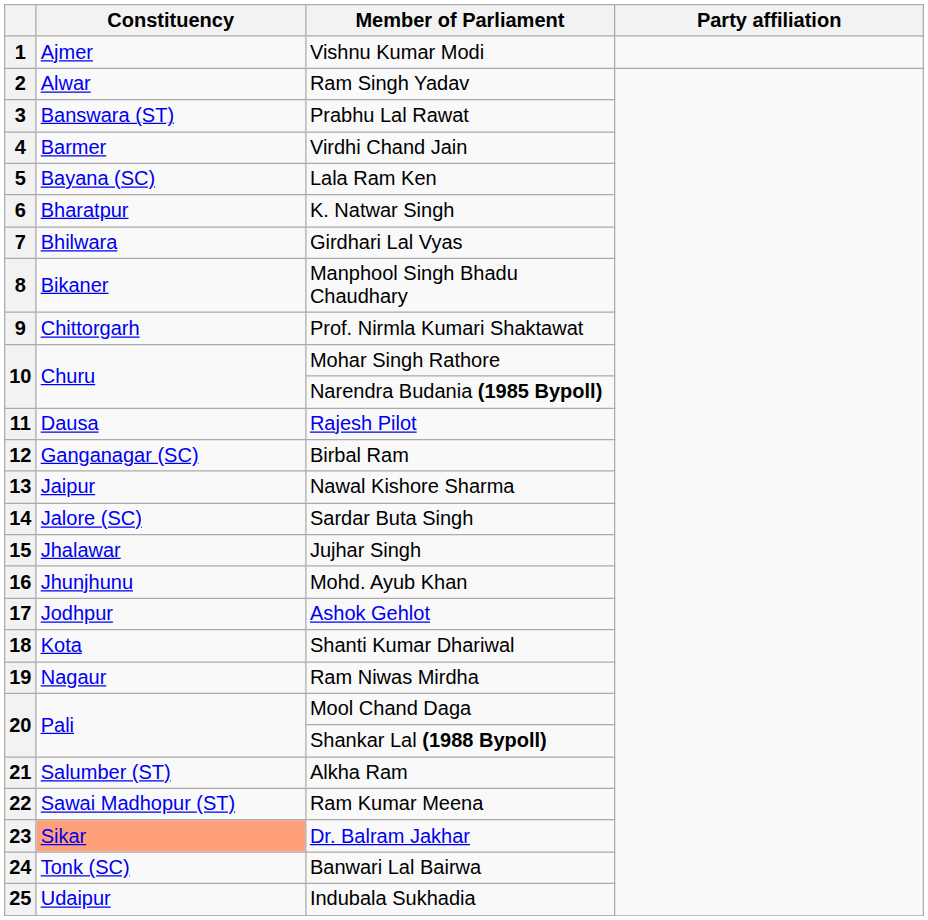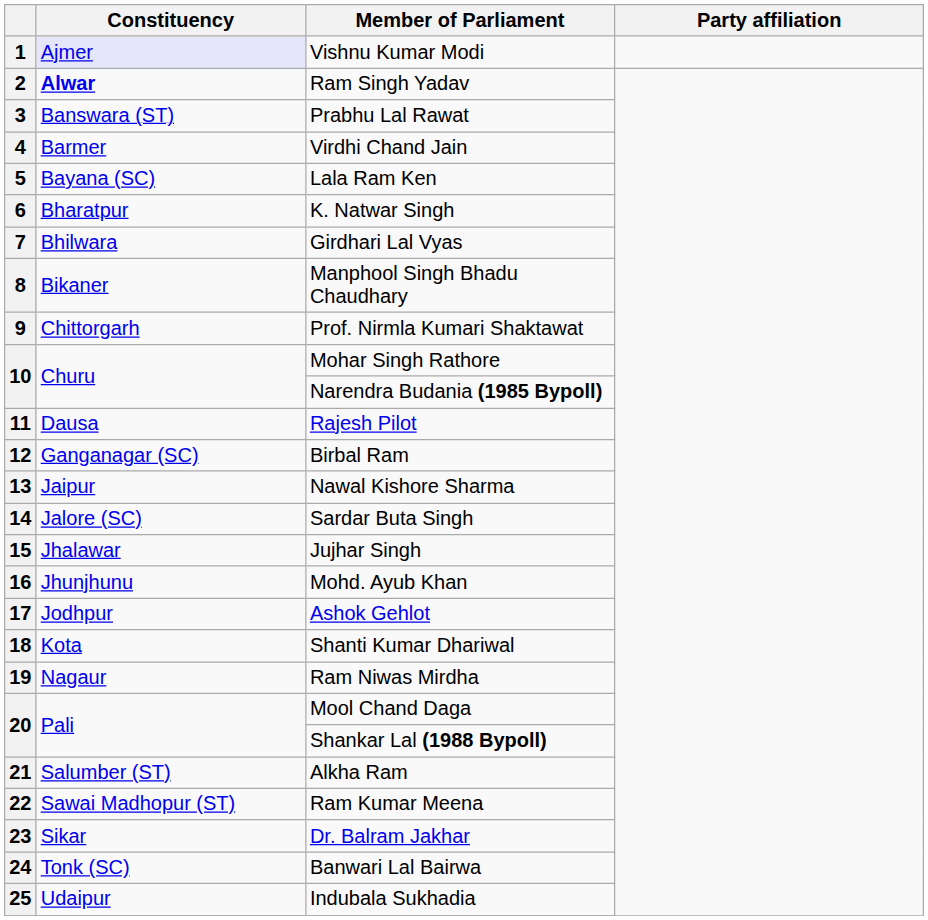(67, 52) no background -> (67, 52) lavender background
(66, 83) normal -> (68, 83) bold
(63, 835) lightsalmon background -> (63, 835) no background
